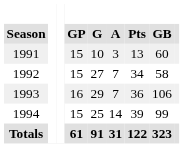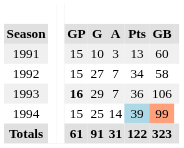(76, 93) normal -> (76, 93) bold
(137, 113) no background -> (137, 113) lightblue background
(162, 113) no background -> (162, 113) lightsalmon background
